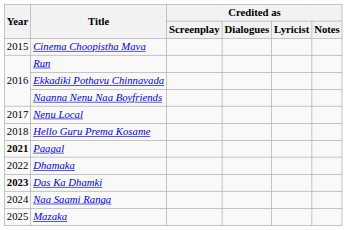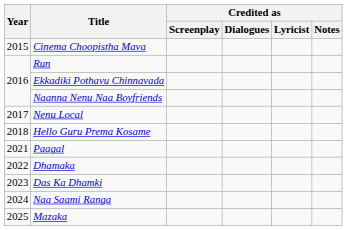(18, 149) bold -> (18, 149) normal
(18, 183) bold -> (18, 183) normal
